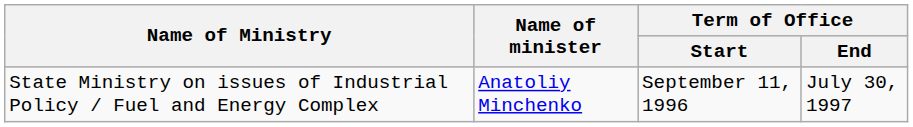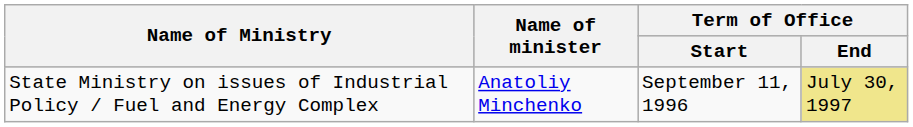(852, 94) no background -> (852, 94) khaki background
